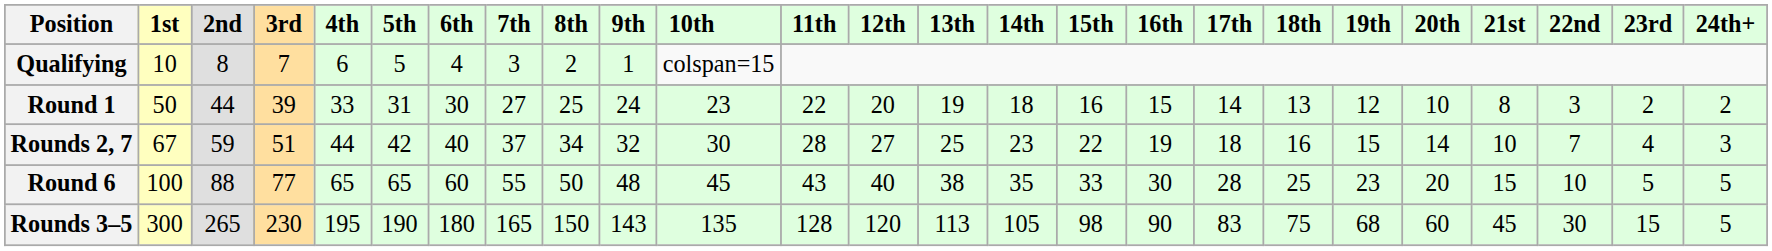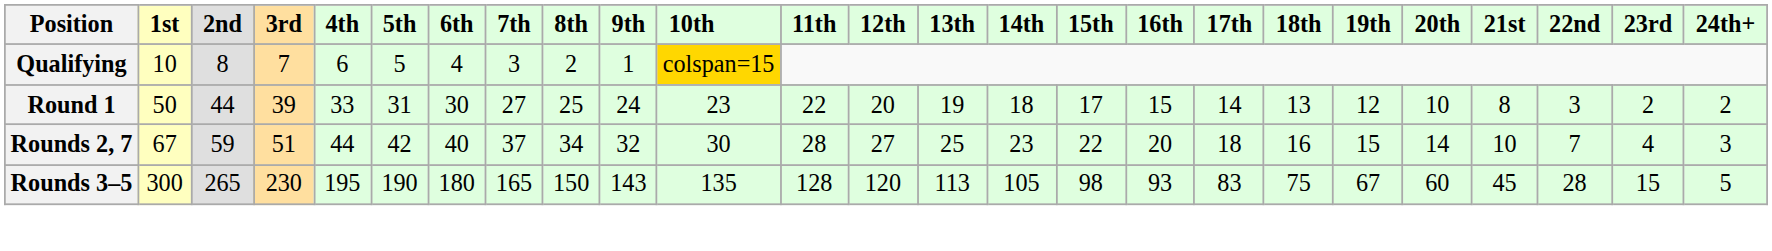(719, 64) no background -> (719, 64) gold background
(1091, 103) 16 -> (1091, 103) 17
(1160, 143) 19 -> (1160, 143) 20
- row: (71, 183)
(1160, 223) 90 -> (1160, 183) 93
(1368, 223) 68 -> (1368, 183) 67
(1575, 223) 30 -> (1575, 183) 28
